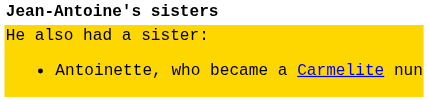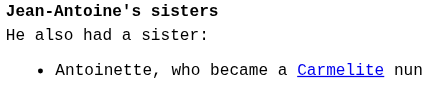(214, 53) gold background -> (214, 53) no background
